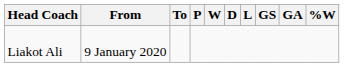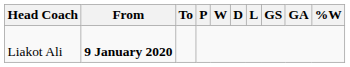(125, 51) normal -> (128, 51) bold
